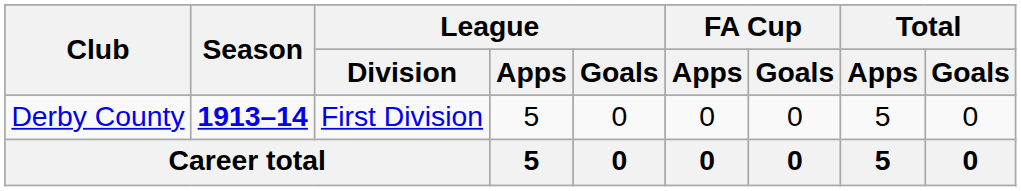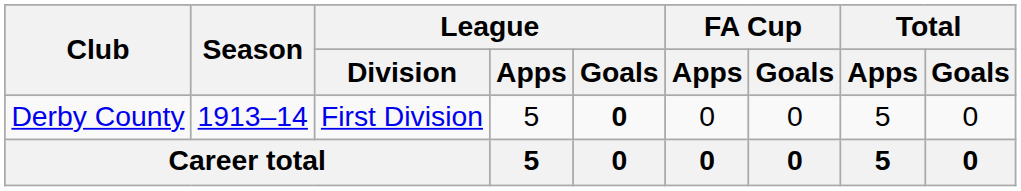(253, 116) bold -> (253, 116) normal
(619, 116) normal -> (619, 116) bold
